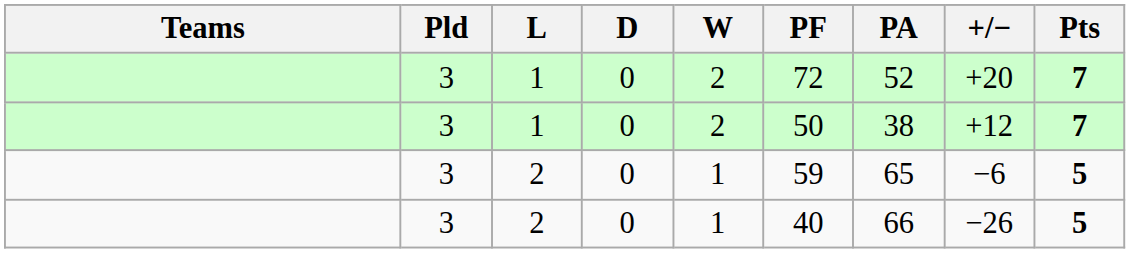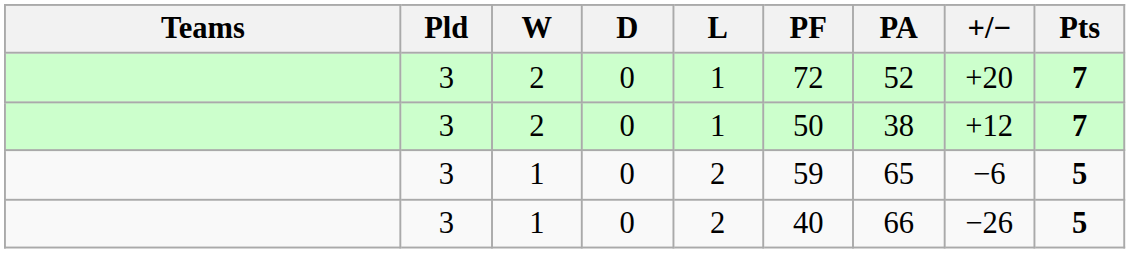columns swapped: (718, 28) <-> (537, 28)
